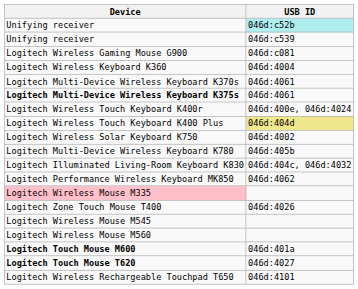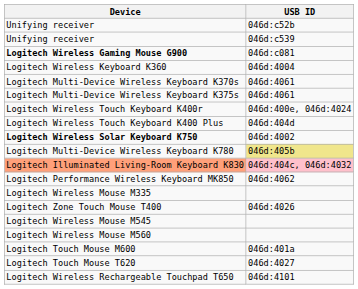(271, 25) paleturquoise background -> (271, 25) no background
(97, 53) normal -> (97, 53) bold
(123, 95) bold -> (123, 95) normal
(271, 123) khaki background -> (271, 123) no background
(102, 137) normal -> (102, 137) bold
(271, 151) no background -> (271, 151) khaki background
(125, 165) no background -> (125, 165) lightsalmon background
(300, 165) no background -> (300, 165) pink background
(79, 193) pink background -> (79, 193) no background
(71, 249) bold -> (71, 249) normal
(71, 263) bold -> (71, 263) normal
